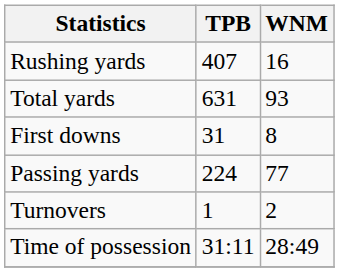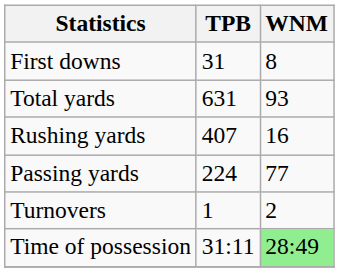rows swapped: (65, 135) <-> (78, 60)
(292, 247) no background -> (292, 247) lightgreen background
